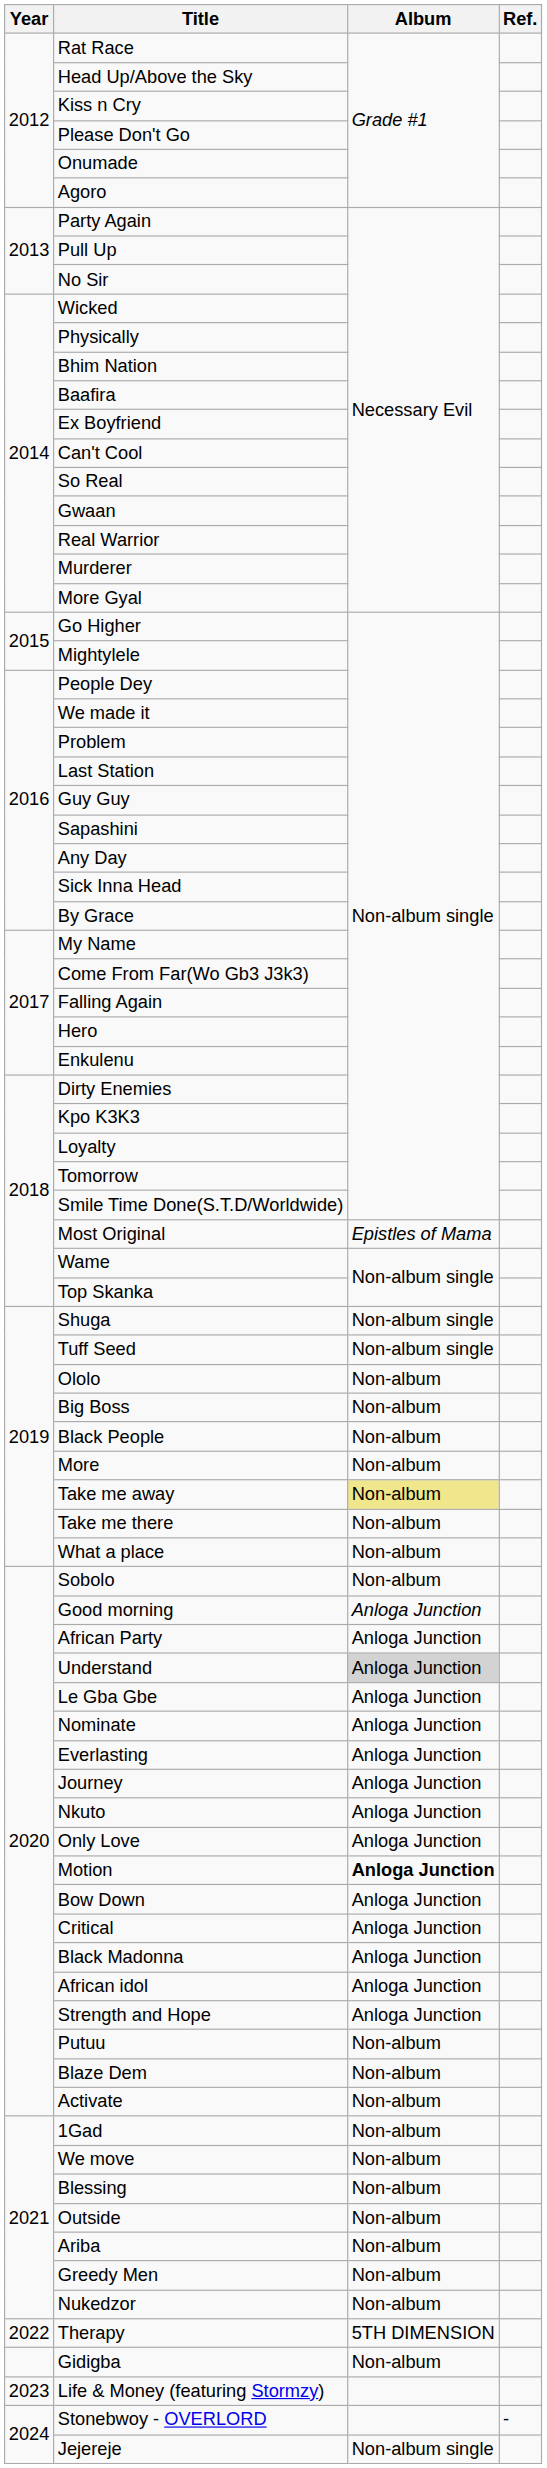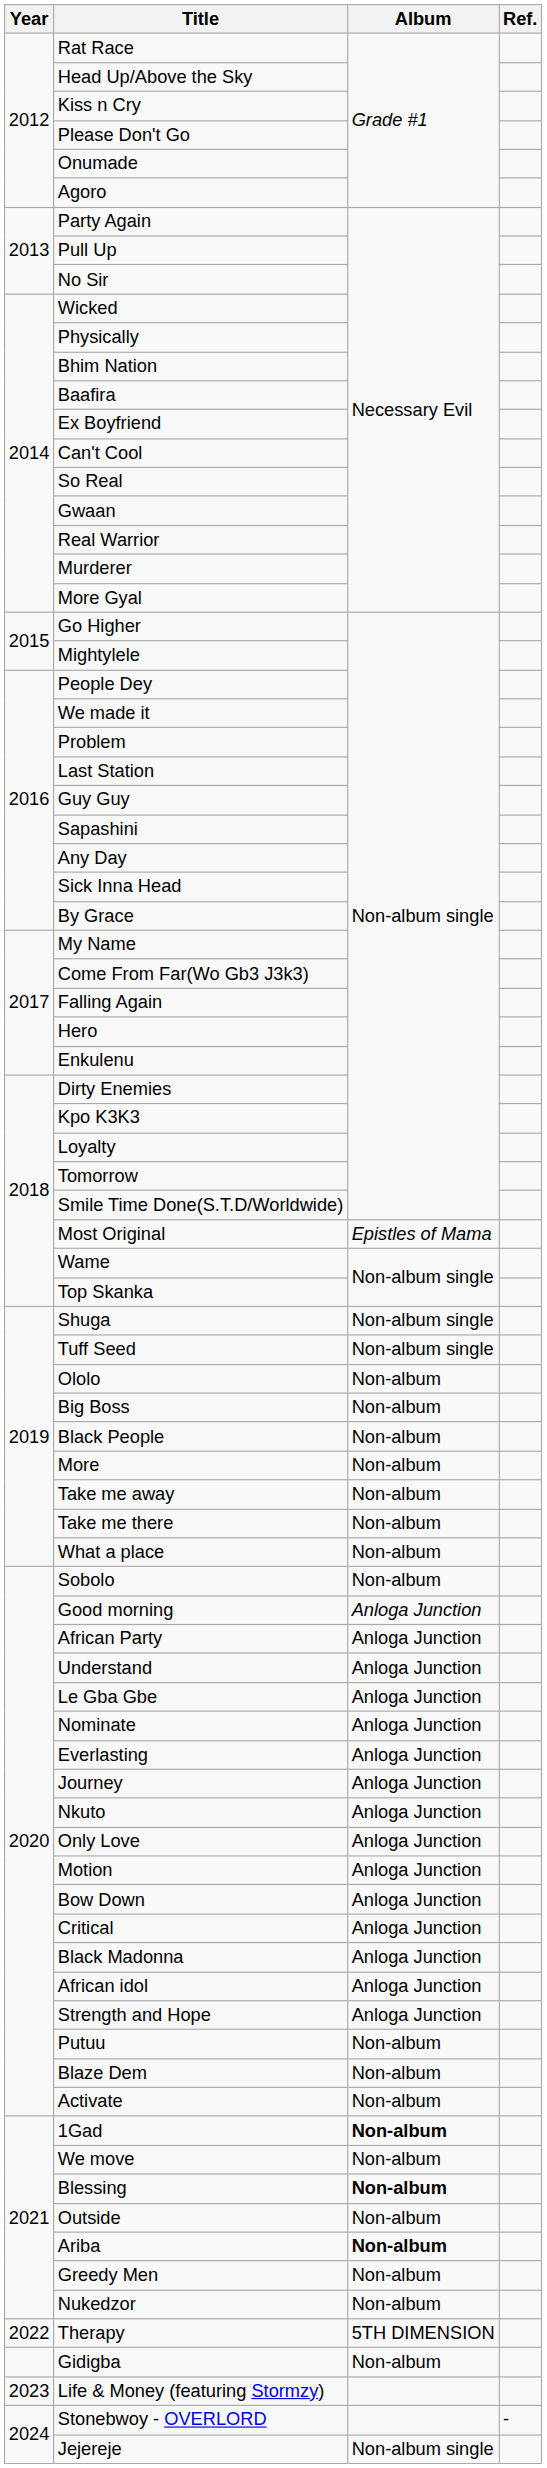(396, 1494) khaki background -> (396, 1494) no background
(417, 1667) lightgrey background -> (417, 1667) no background
(423, 1870) bold -> (417, 1870) normal
(396, 2130) normal -> (399, 2130) bold
(396, 2188) normal -> (399, 2188) bold
(396, 2246) normal -> (399, 2246) bold
